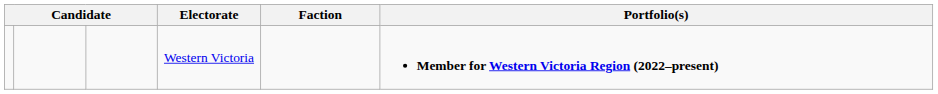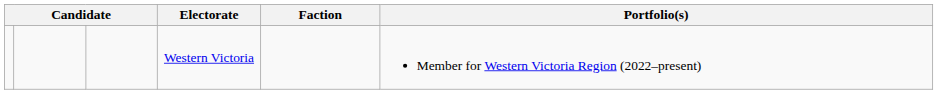(656, 65) bold -> (656, 65) normal
